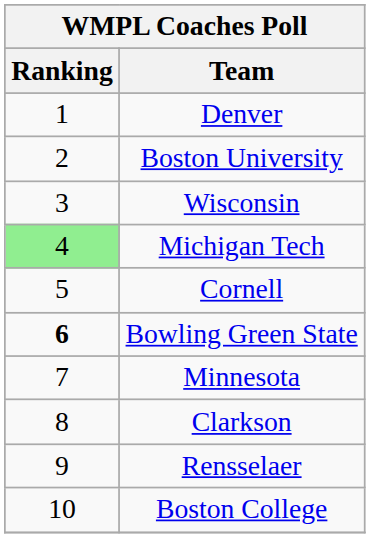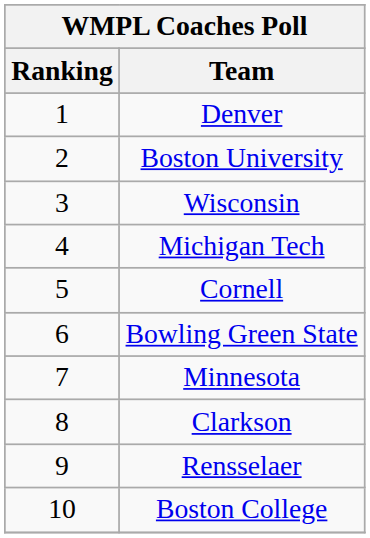(62, 245) lightgreen background -> (62, 245) no background
(62, 333) bold -> (62, 333) normal
